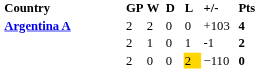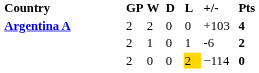(209, 43) -1 -> (209, 43) -6
(216, 60) −110 -> (216, 60) −114
